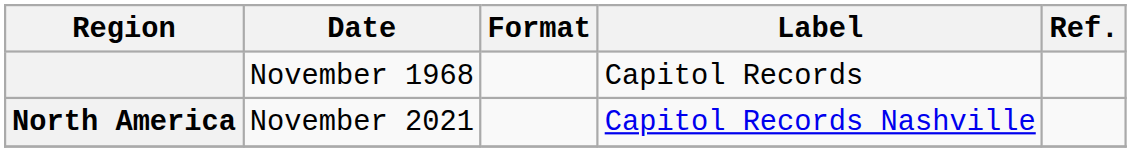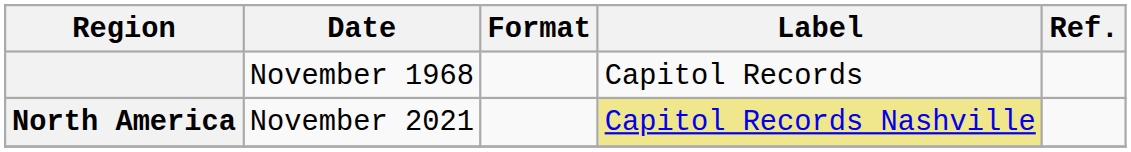(820, 122) no background -> (820, 122) khaki background
